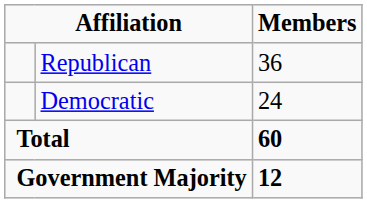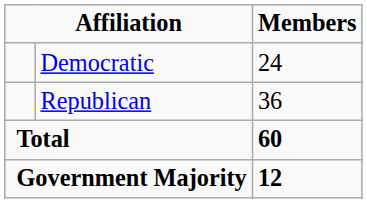rows swapped: (97, 100) <-> (96, 62)
